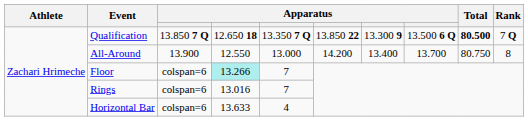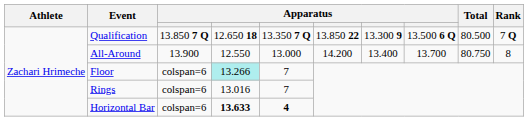(476, 36) bold -> (476, 36) normal
(235, 107) normal -> (235, 107) bold
(286, 107) normal -> (286, 107) bold
